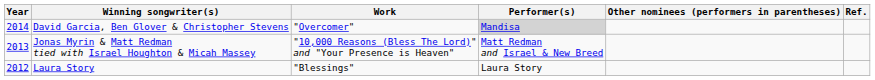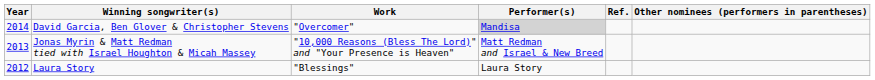columns swapped: (724, 12) <-> (857, 12)
